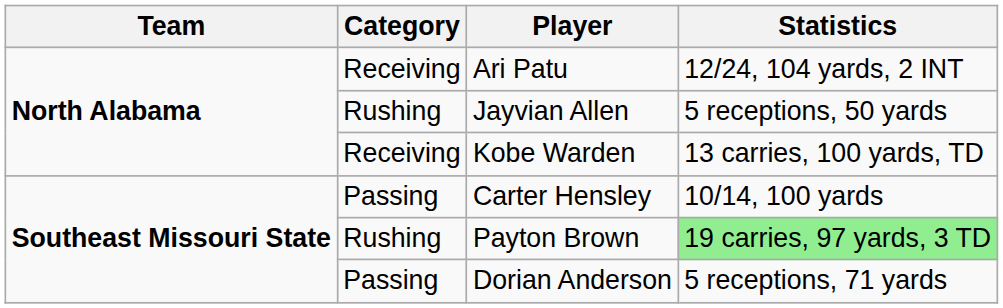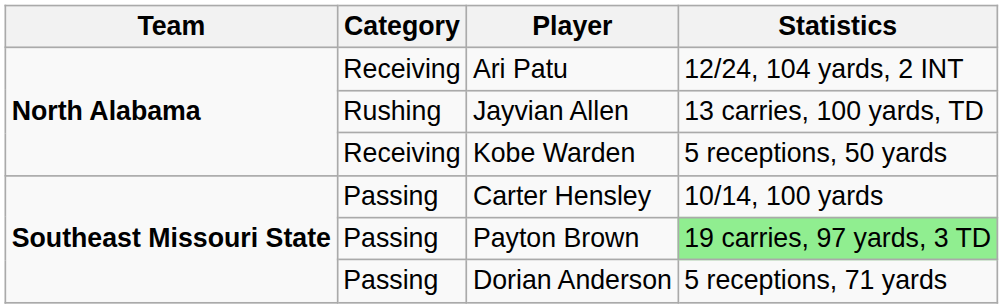(816, 111) 5 receptions, 50 yards -> (834, 111) 13 carries, 100 yards, TD
(834, 153) 13 carries, 100 yards, TD -> (816, 153) 5 receptions, 50 yards
(392, 238) Rushing -> (391, 238) Passing
